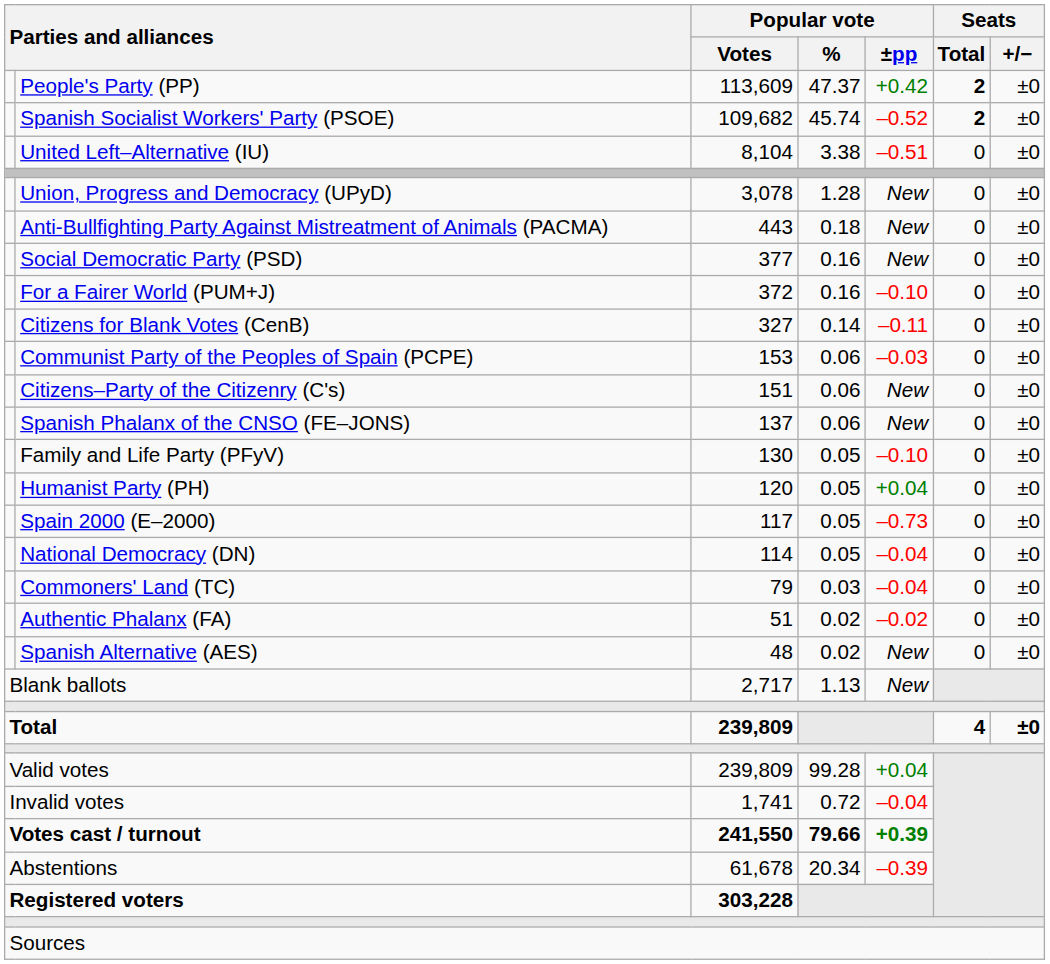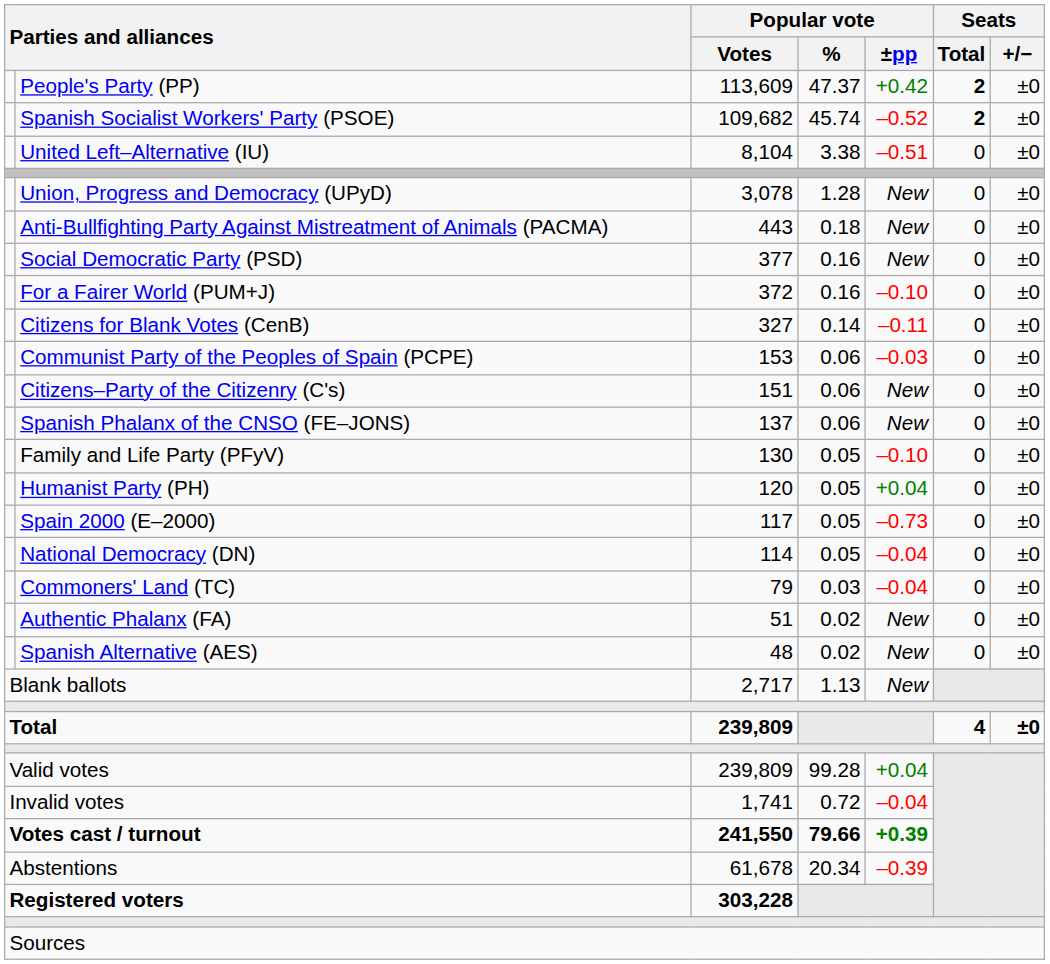(902, 619) –0.02 -> (907, 619) New
